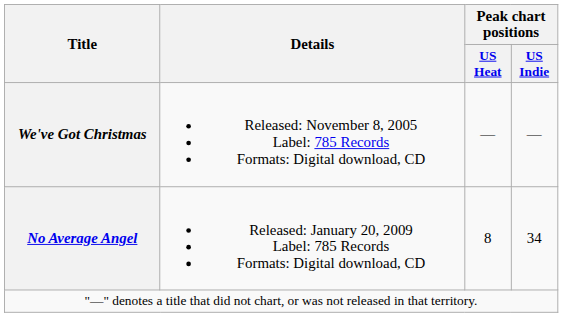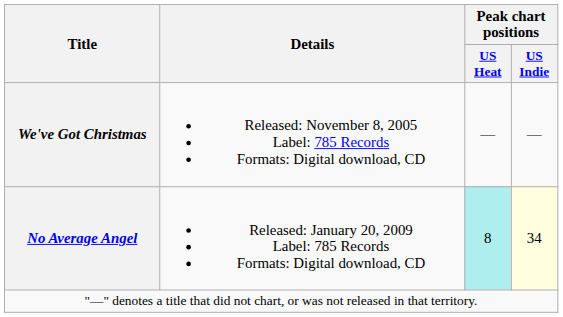(488, 238) no background -> (488, 238) paleturquoise background
(534, 238) no background -> (534, 238) lightyellow background
